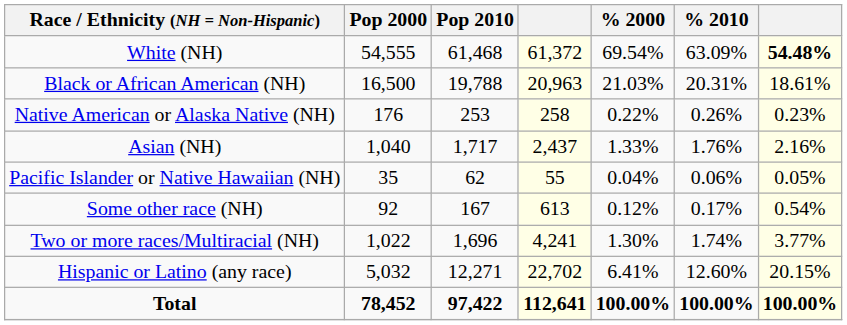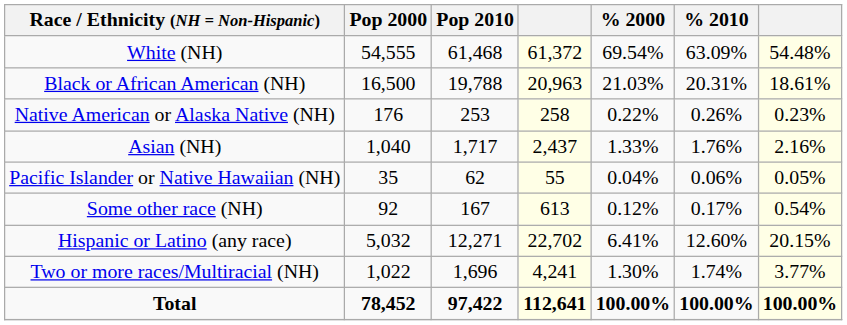(800, 51) bold -> (800, 51) normal
rows swapped: (175, 240) <-> (175, 271)
